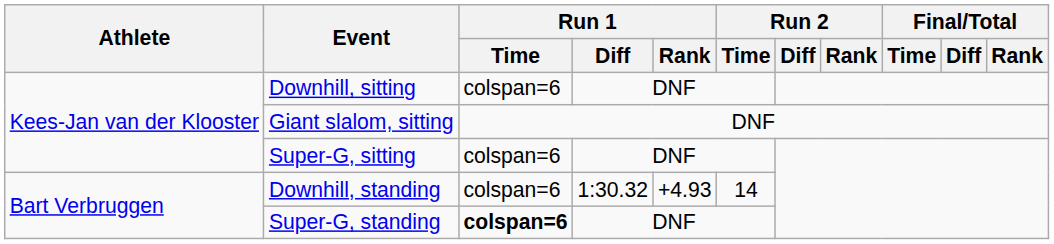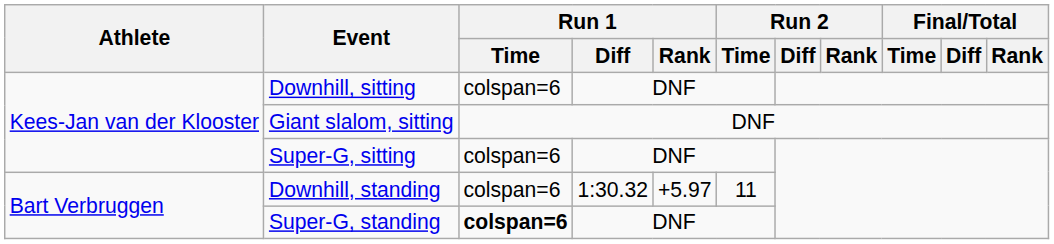(685, 189) +4.93 -> (685, 189) +5.97
(746, 189) 14 -> (746, 189) 11
